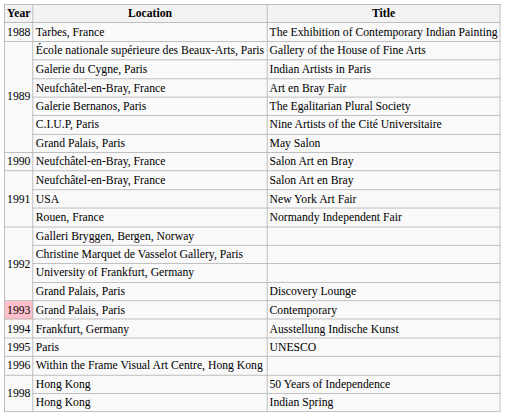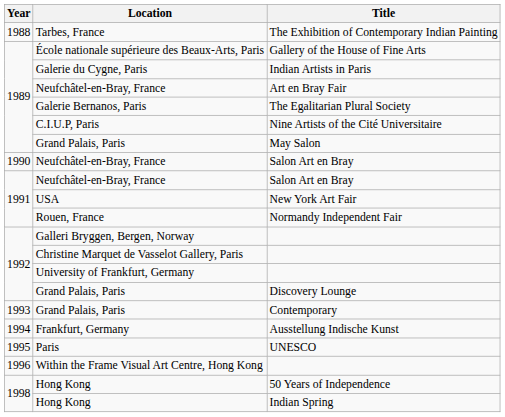(19, 310) pink background -> (19, 310) no background
